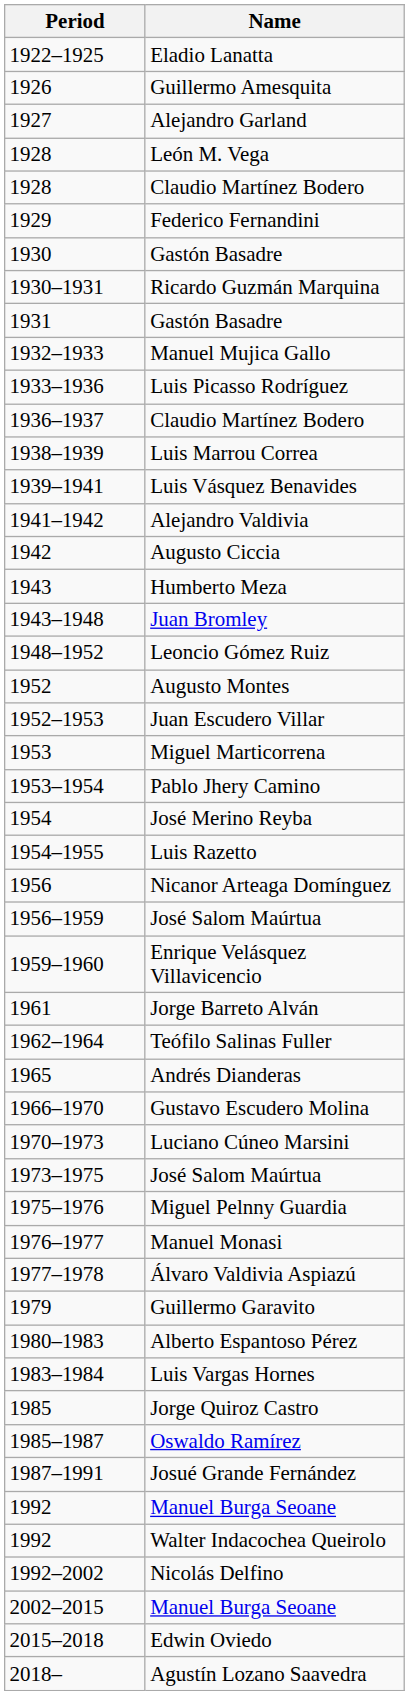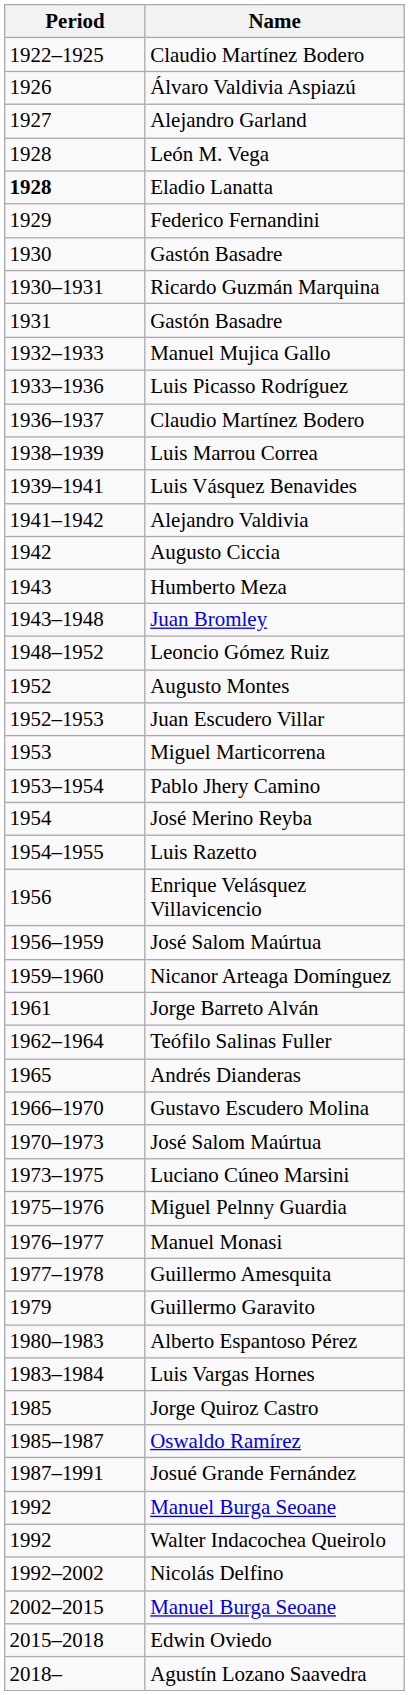(212, 54) Eladio Lanatta -> (257, 54) Claudio Martínez Bodero
(241, 87) Guillermo Amesquita -> (253, 87) Álvaro Valdivia Aspiazú
(30, 187) normal -> (30, 187) bold
(257, 187) Claudio Martínez Bodero -> (212, 187) Eladio Lanatta
(271, 885) Nicanor Arteaga Domínguez -> (228, 897) Enrique Velásquez Villavicencio
(228, 963) Enrique Velásquez Villavicencio -> (271, 975) Nicanor Arteaga Domínguez
(250, 1141) Luciano Cúneo Marsini -> (236, 1141) José Salom Maúrtua
(236, 1174) José Salom Maúrtua -> (250, 1174) Luciano Cúneo Marsini
(253, 1274) Álvaro Valdivia Aspiazú -> (241, 1274) Guillermo Amesquita
